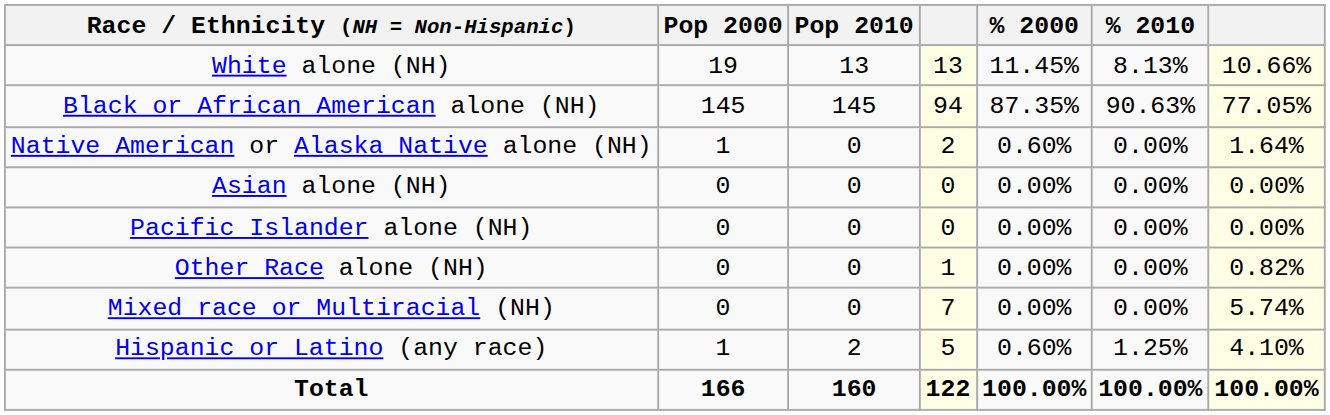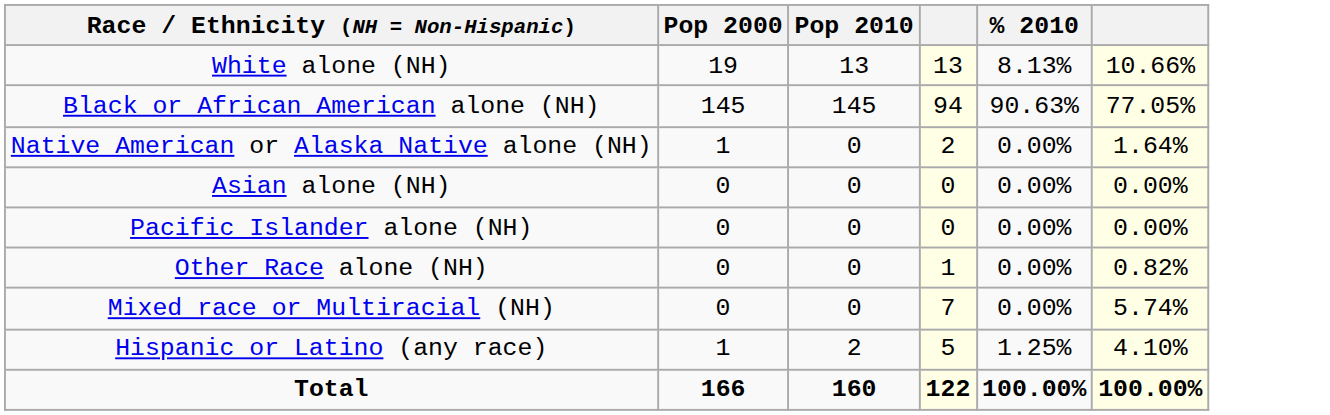- column: (1034, 25)
